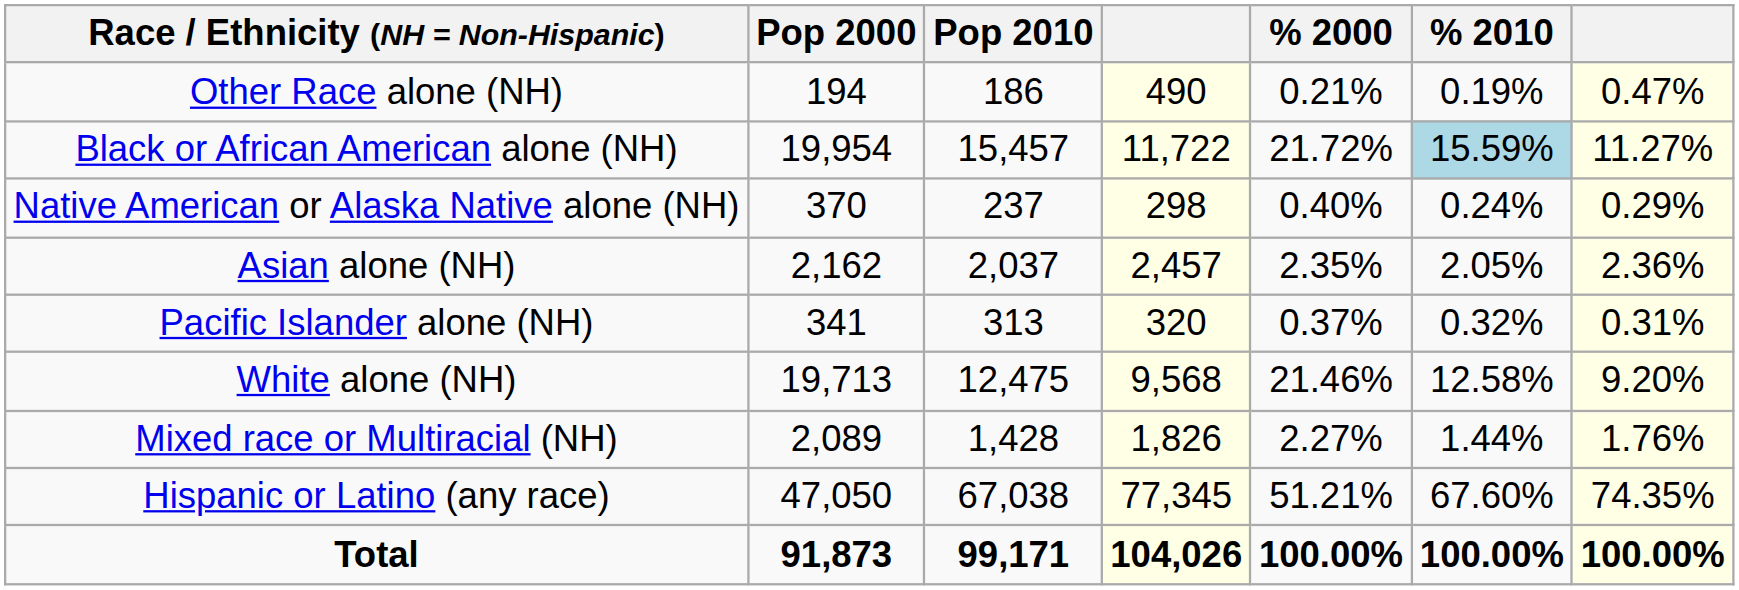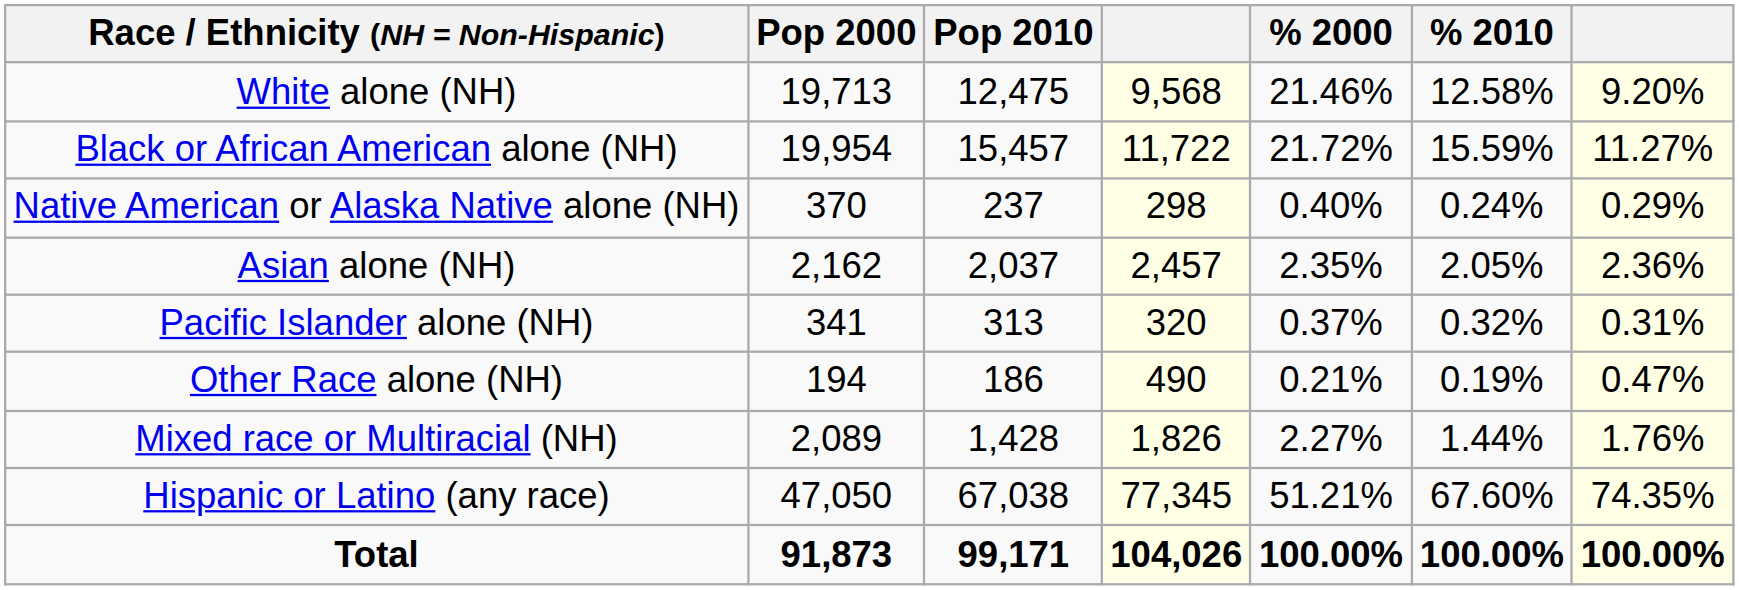rows swapped: (376, 380) <-> (376, 91)
(1492, 149) lightblue background -> (1492, 149) no background
